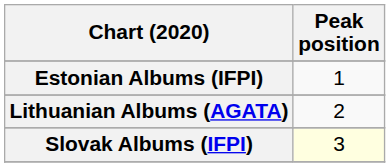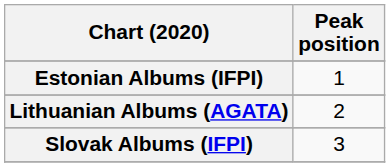(339, 144) lightyellow background -> (339, 144) no background
